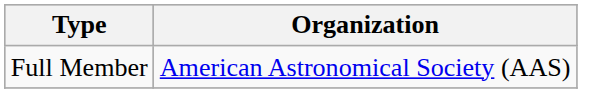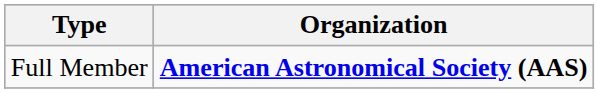(365, 66) normal -> (374, 66) bold
